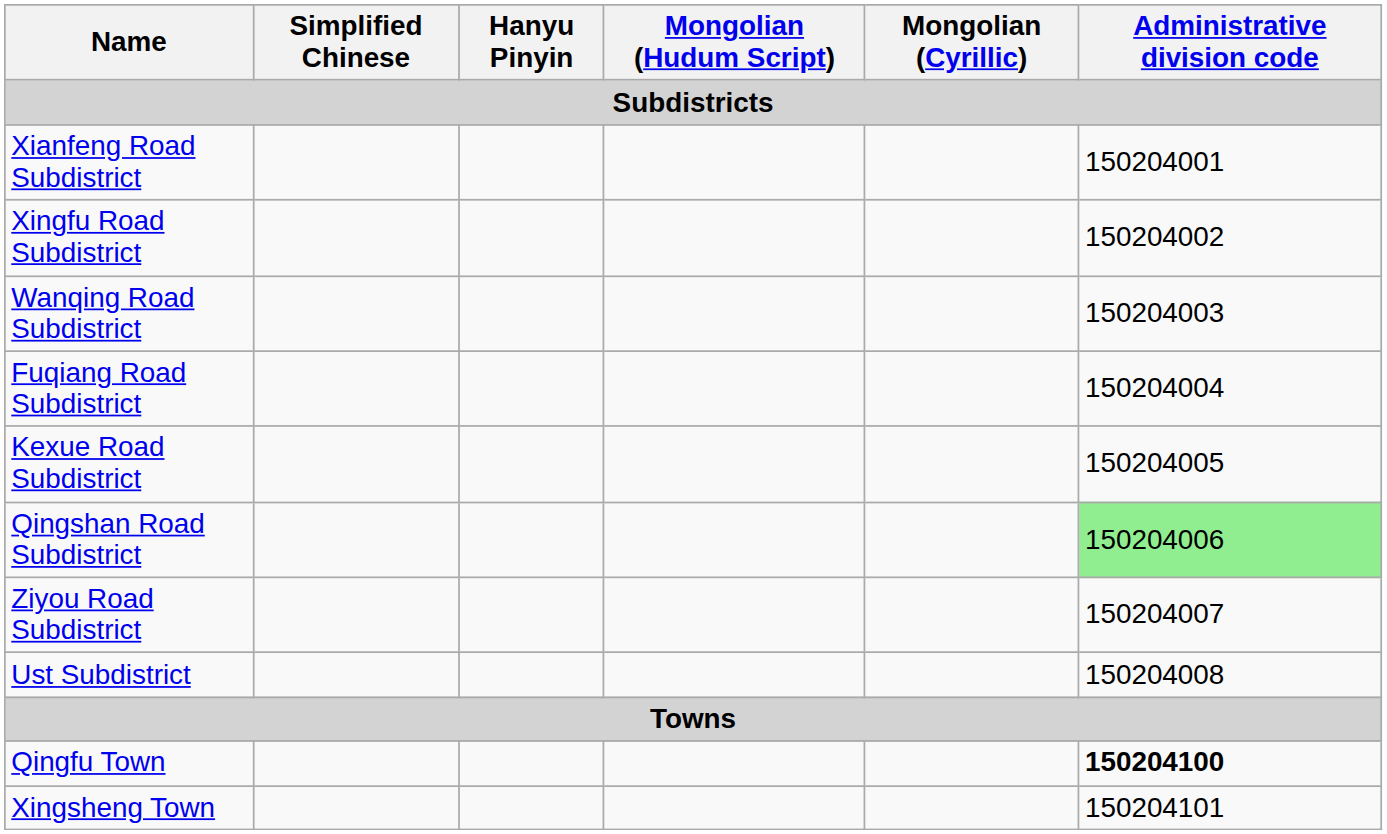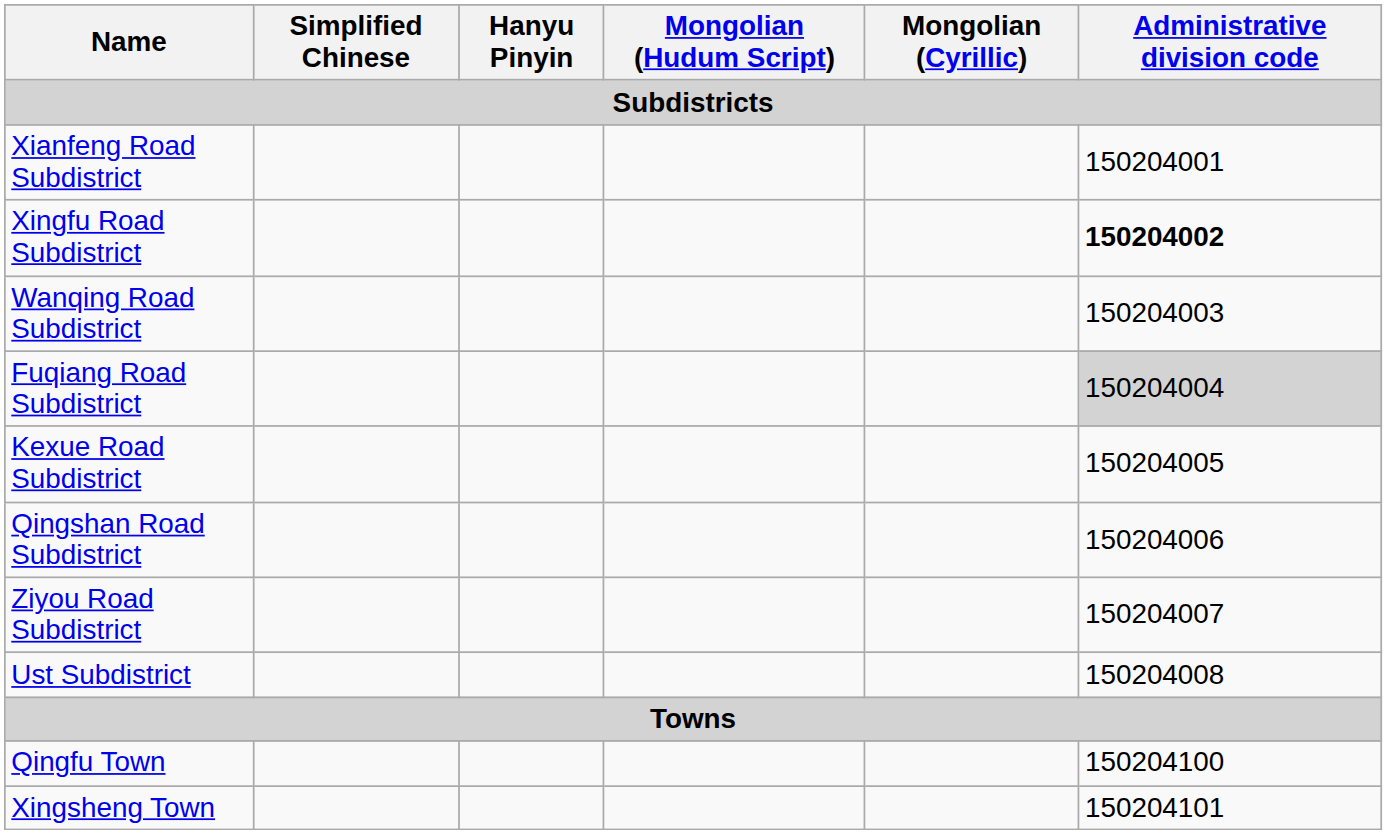(1155, 237) normal -> (1155, 237) bold
(1155, 388) no background -> (1155, 388) lightgrey background
(1155, 539) lightgreen background -> (1155, 539) no background
(1155, 762) bold -> (1155, 762) normal
